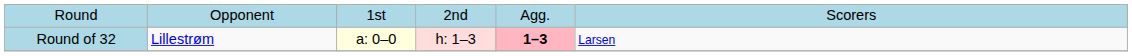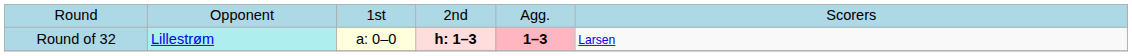(183, 39) no background -> (183, 39) paleturquoise background
(456, 39) normal -> (456, 39) bold
